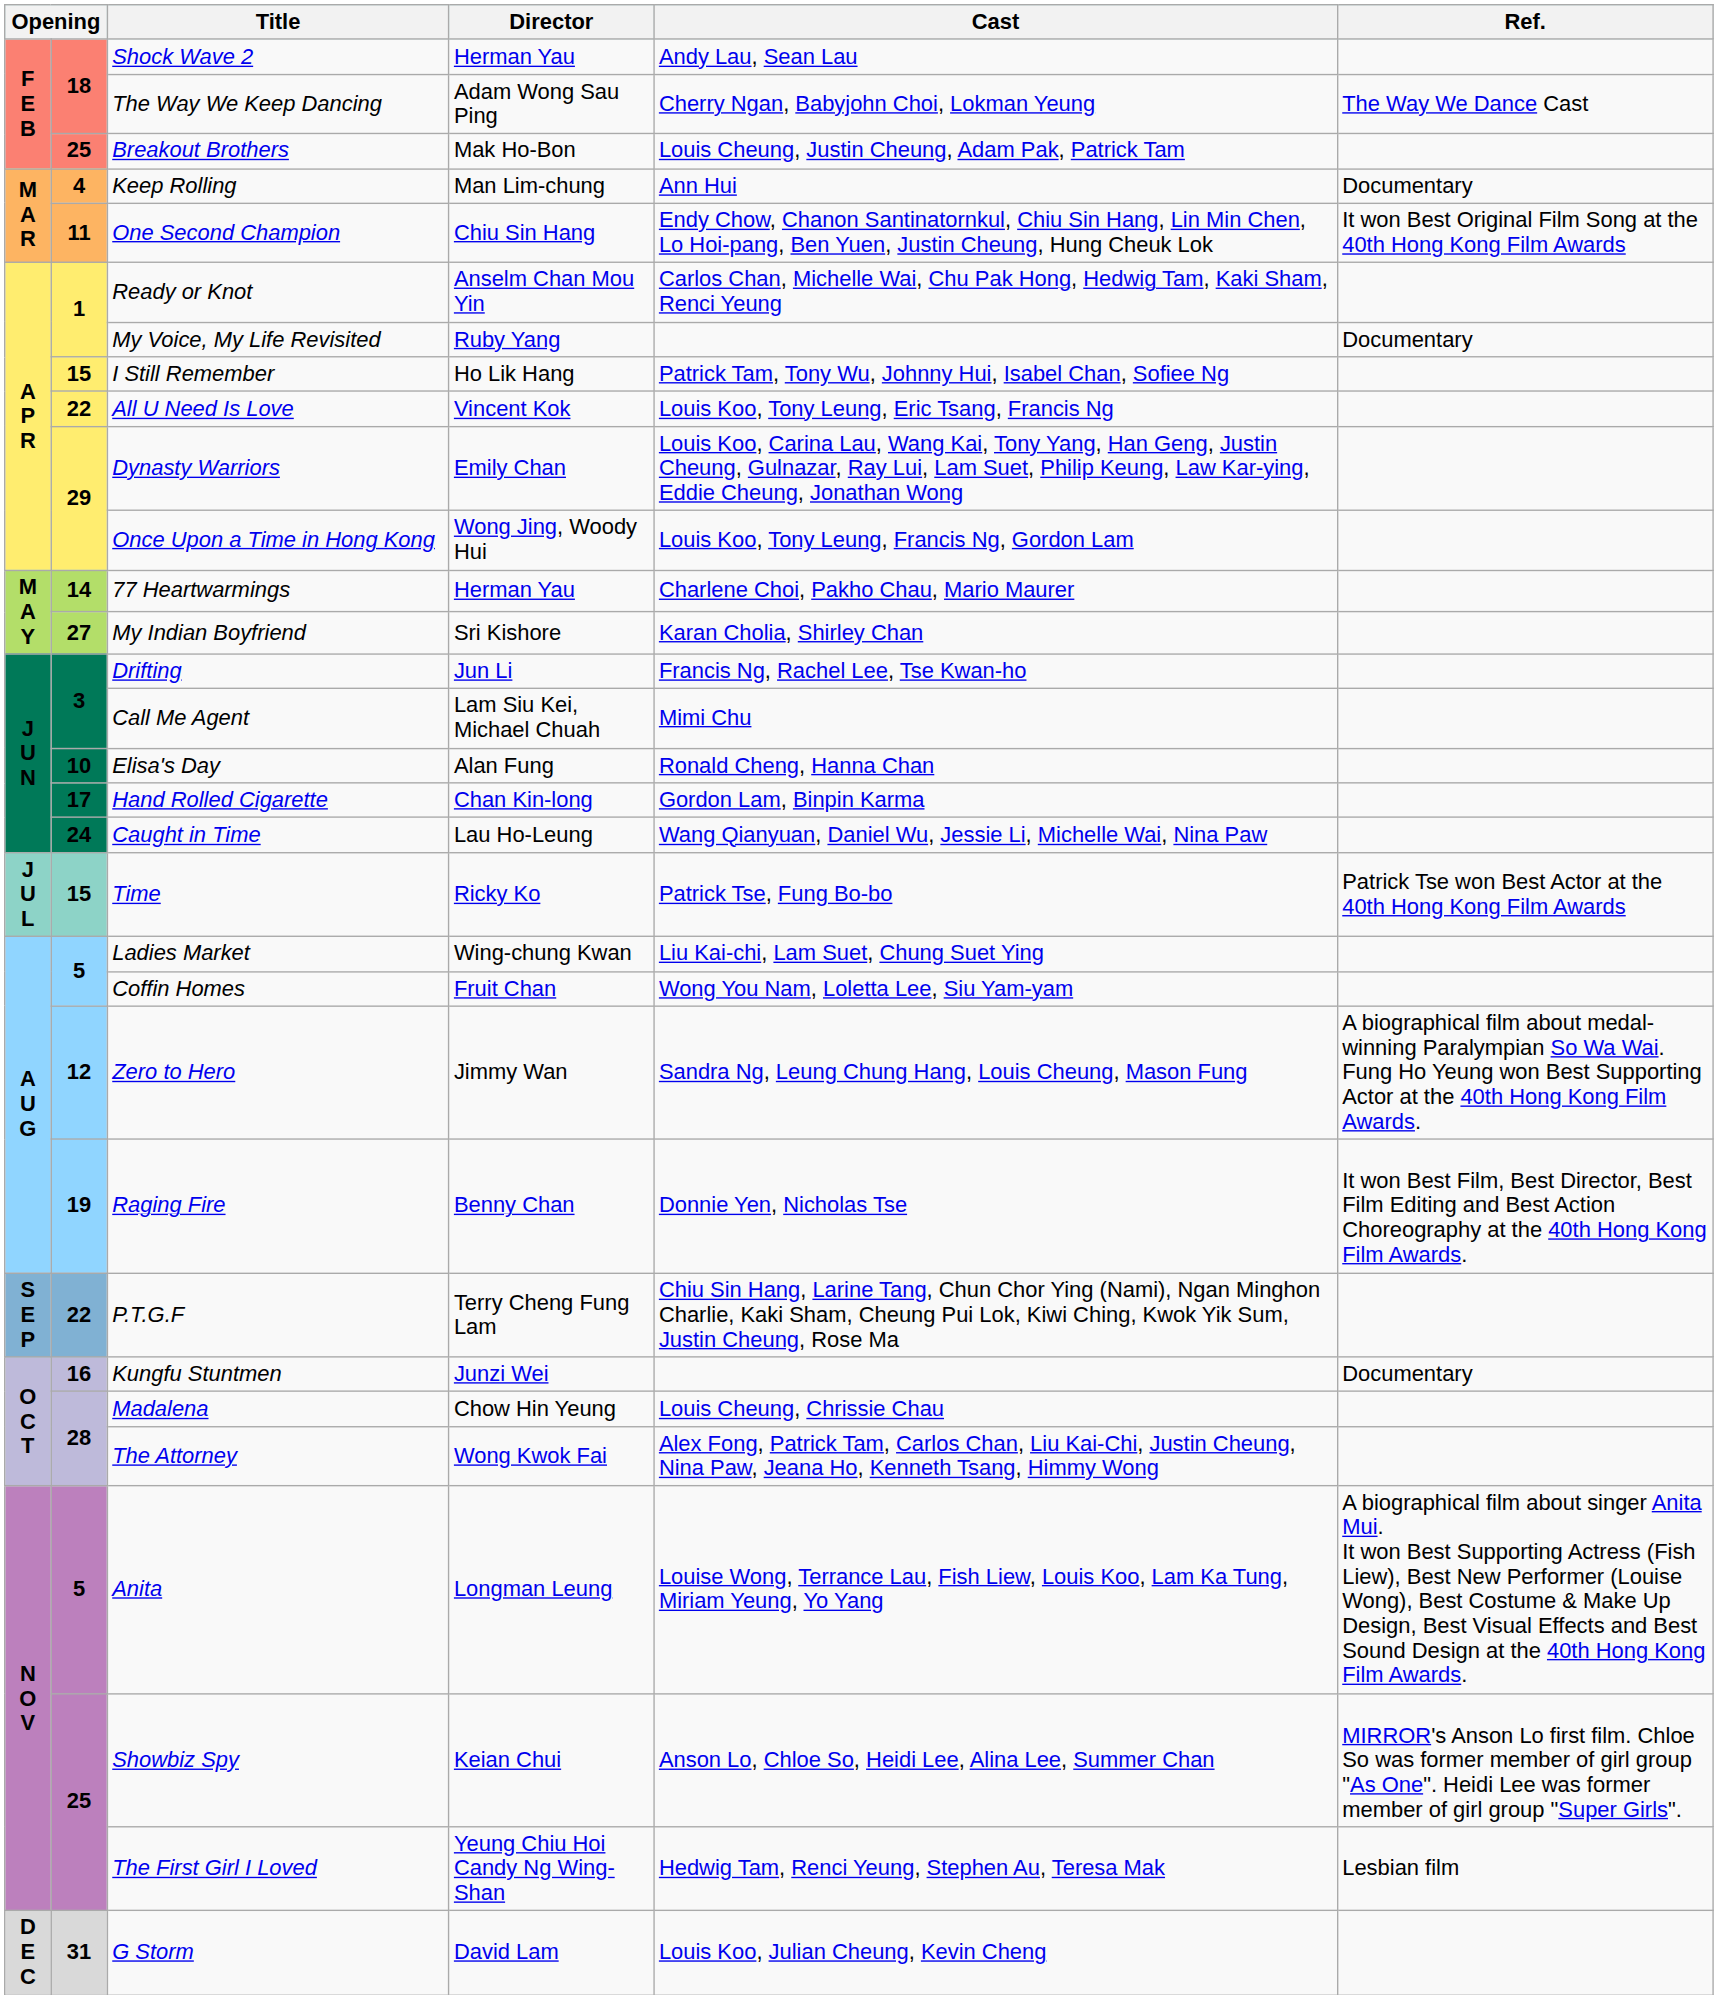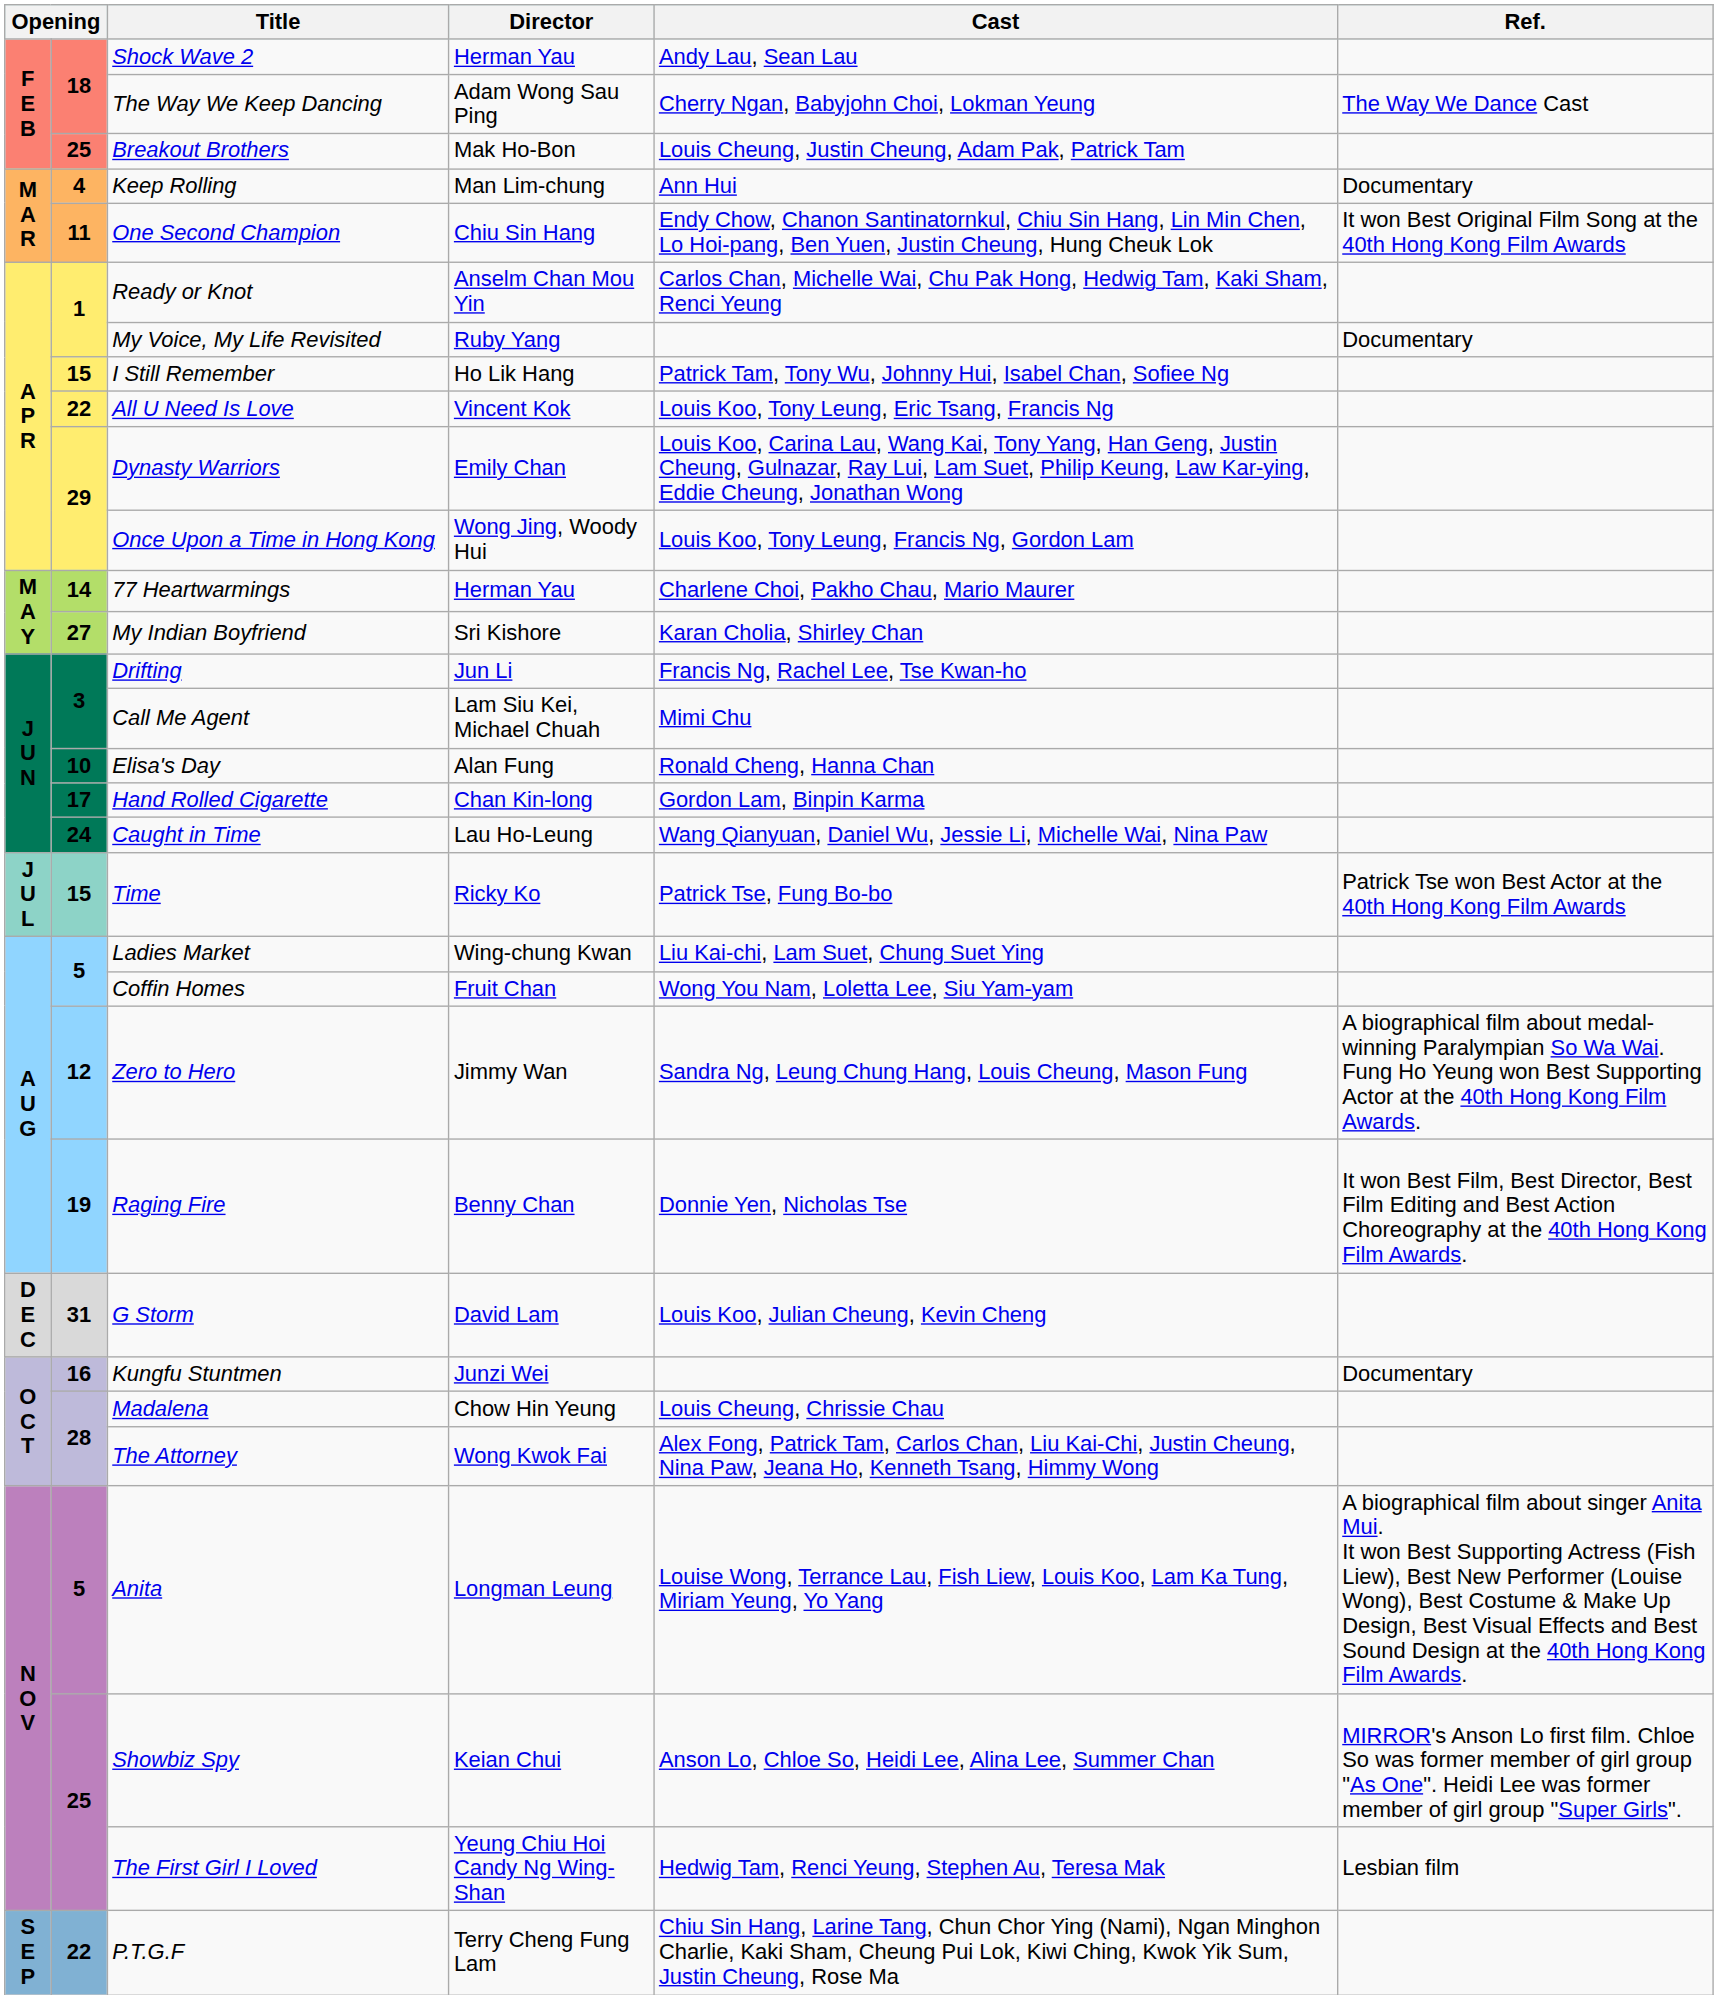rows swapped: (148, 1314) <-> (153, 1952)
